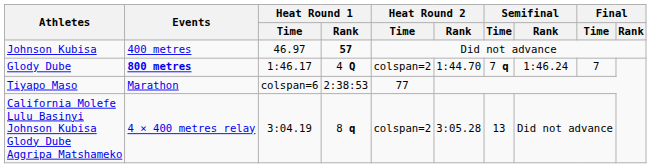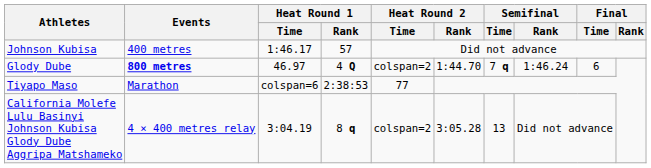(289, 49) 46.97 -> (289, 49) 1:46.17
(346, 49) bold -> (346, 49) normal
(289, 67) 1:46.17 -> (289, 67) 46.97
(596, 67) 7 -> (596, 67) 6
